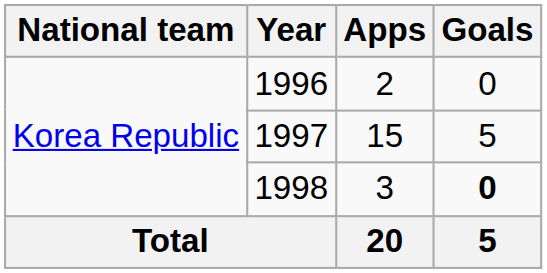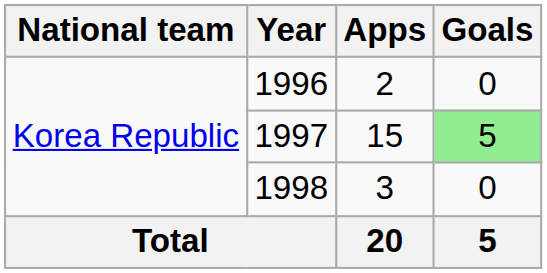(487, 135) no background -> (487, 135) lightgreen background
(487, 188) bold -> (487, 188) normal
